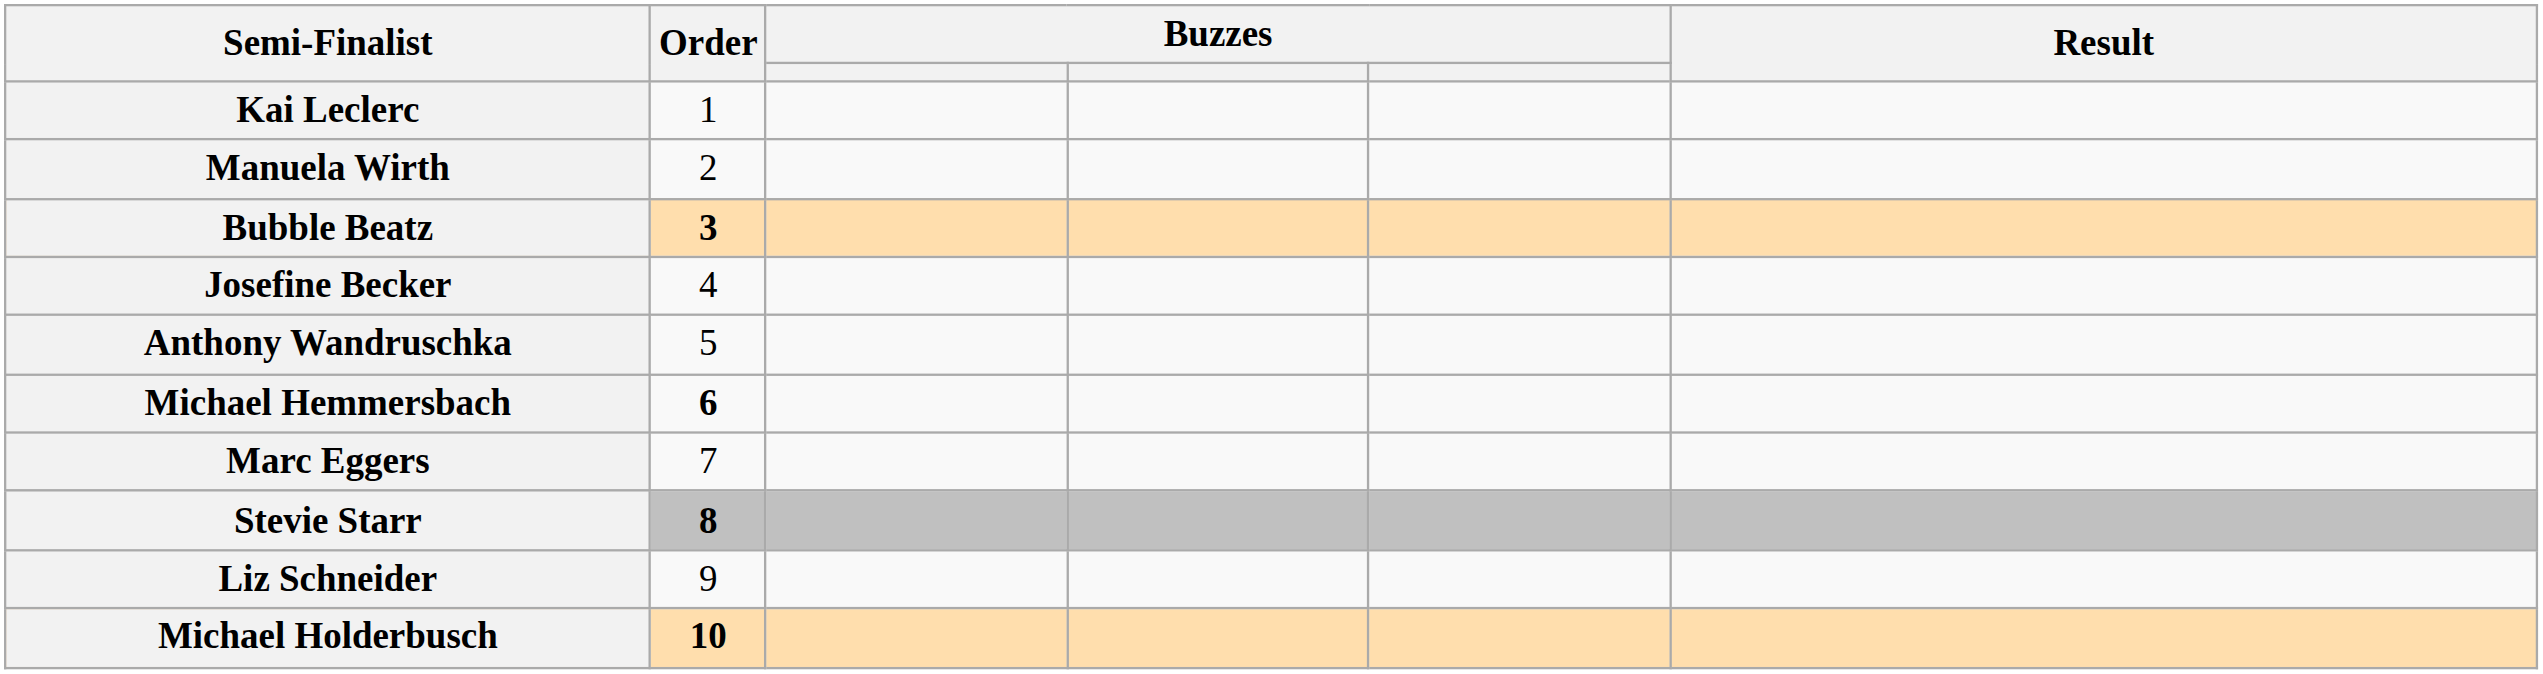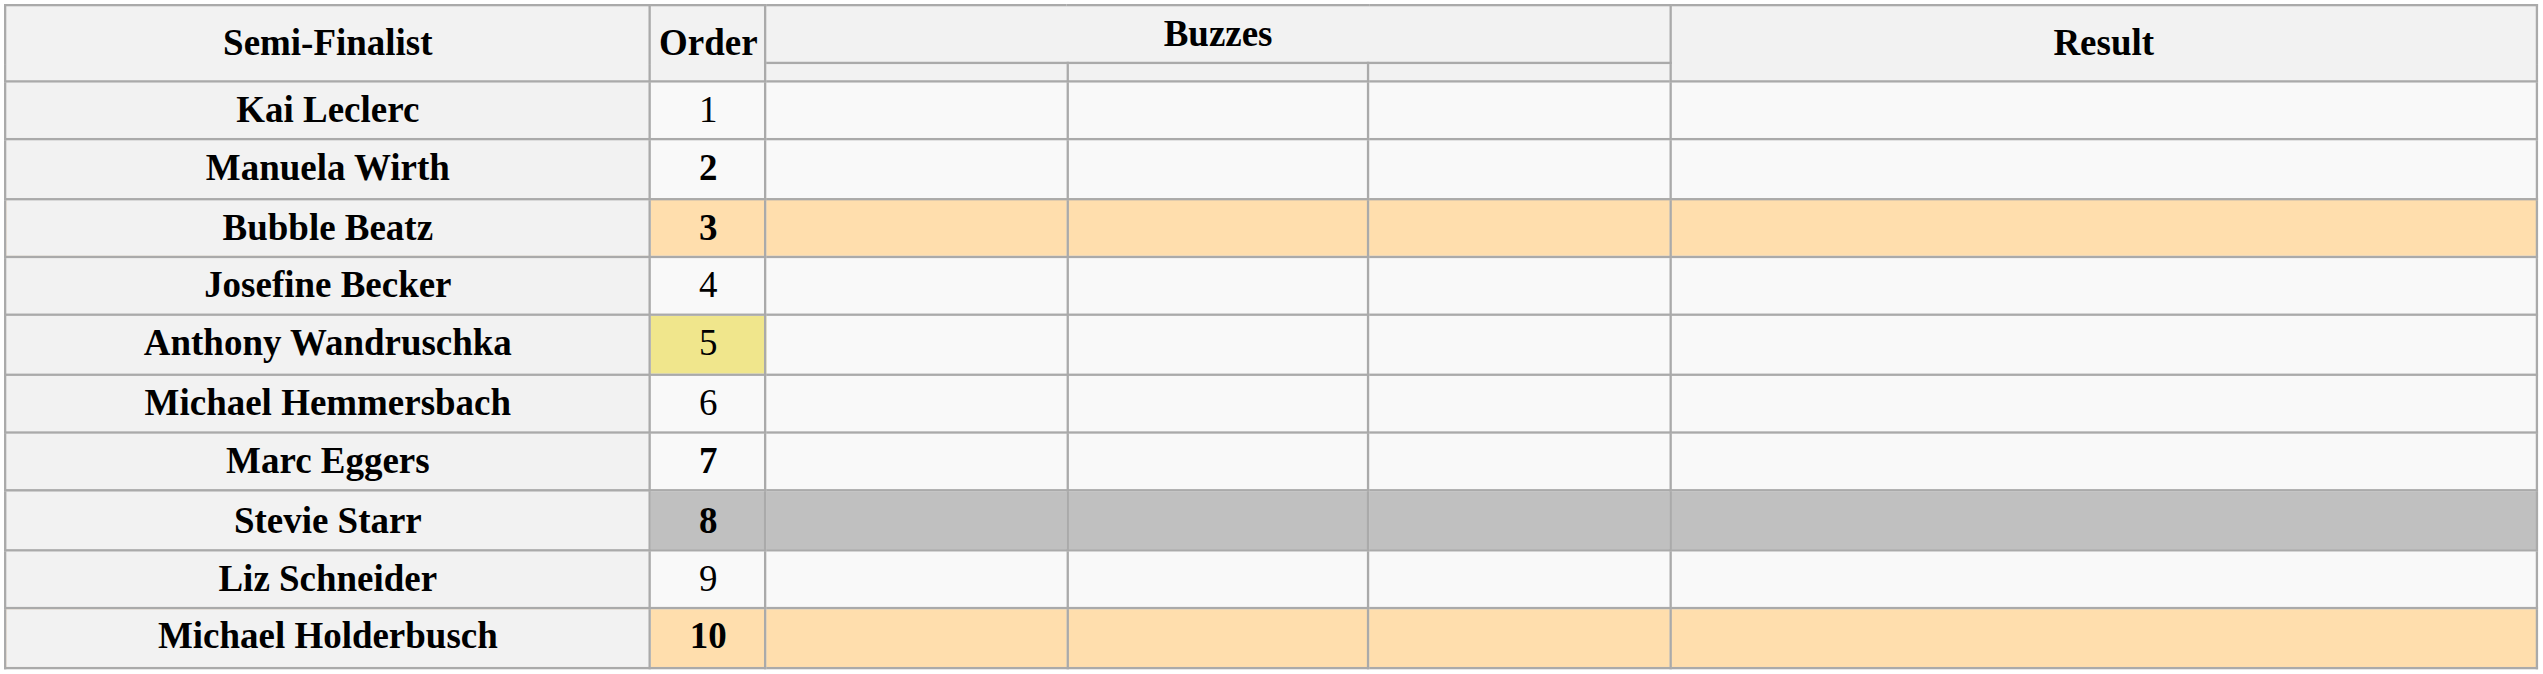(708, 168) normal -> (708, 168) bold
(708, 343) no background -> (708, 343) khaki background
(708, 402) bold -> (708, 402) normal
(708, 461) normal -> (708, 461) bold
